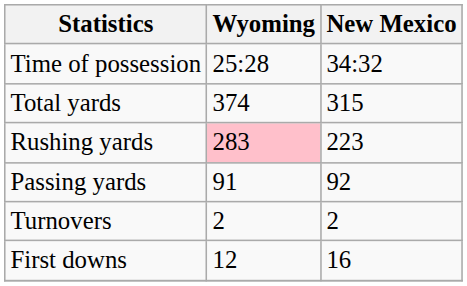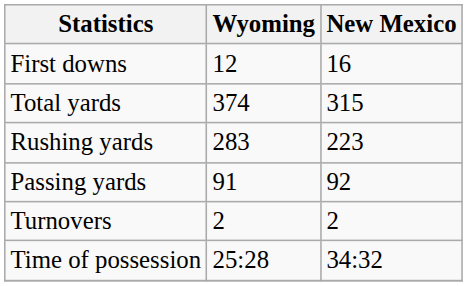rows swapped: (69, 260) <-> (106, 63)
(231, 142) pink background -> (231, 142) no background
